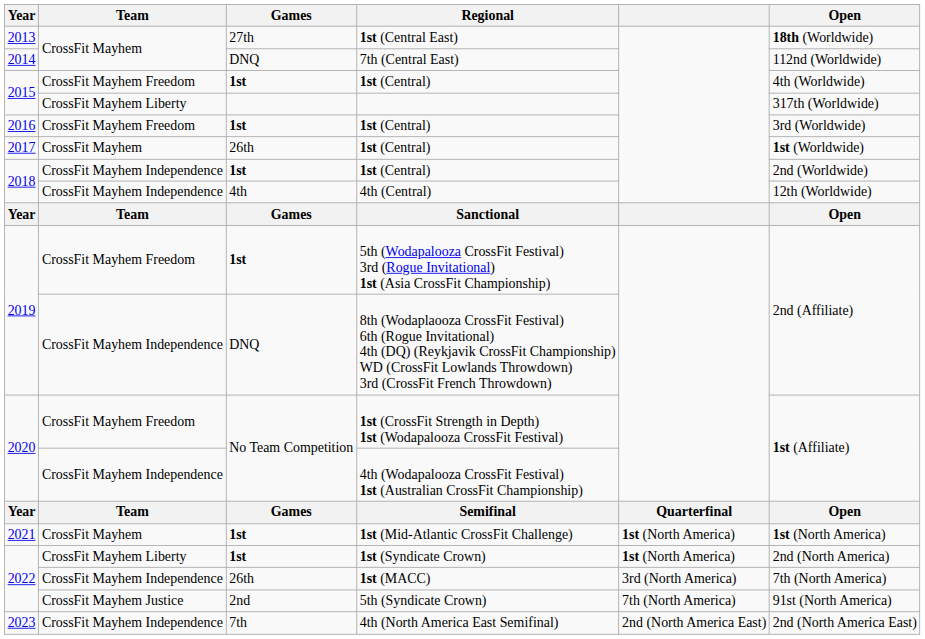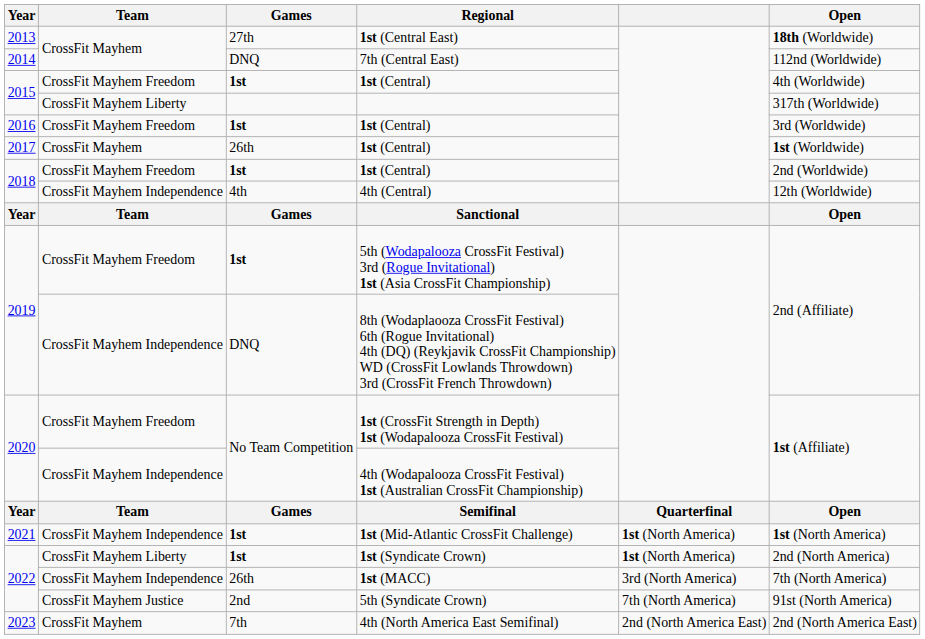(132, 170) CrossFit Mayhem Independence -> (118, 170) CrossFit Mayhem Freedom
(92, 534) CrossFit Mayhem -> (132, 534) CrossFit Mayhem Independence
(132, 622) CrossFit Mayhem Independence -> (92, 622) CrossFit Mayhem
